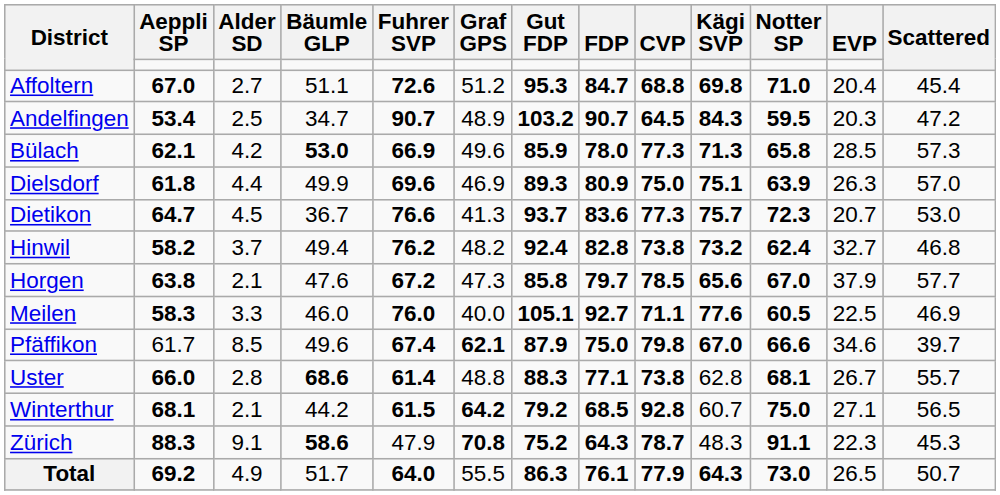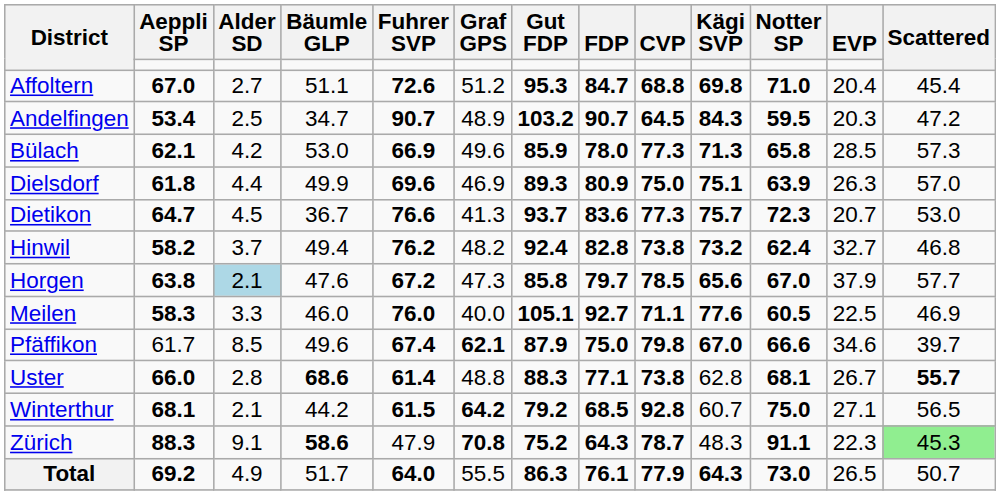(327, 151) bold -> (327, 151) normal
(247, 280) no background -> (247, 280) lightblue background
(939, 377) normal -> (939, 377) bold
(939, 442) no background -> (939, 442) lightgreen background
